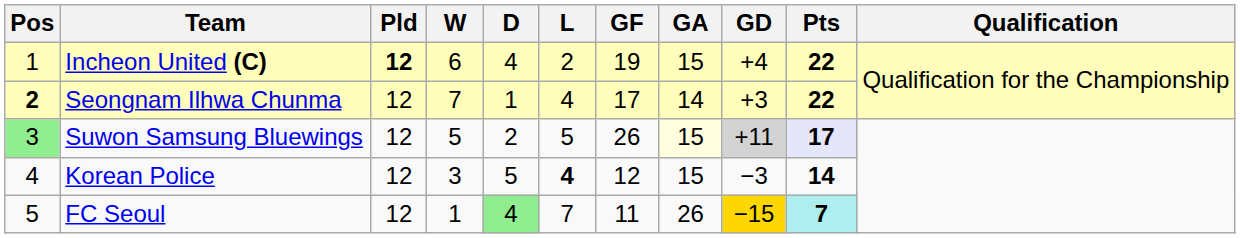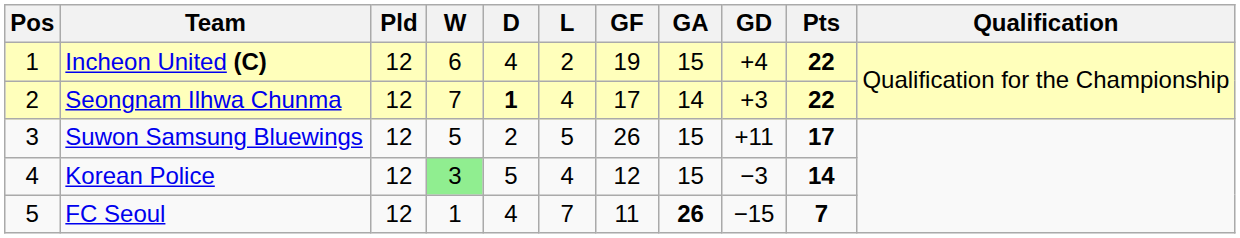(399, 61) bold -> (399, 61) normal
(32, 99) bold -> (32, 99) normal
(511, 99) normal -> (511, 99) bold
(32, 137) lightgreen background -> (32, 137) no background
(690, 137) lightyellow background -> (690, 137) no background
(754, 137) lightgrey background -> (754, 137) no background
(821, 137) lavender background -> (821, 137) no background
(455, 175) no background -> (455, 175) lightgreen background
(567, 175) bold -> (567, 175) normal
(511, 213) lightgreen background -> (511, 213) no background
(690, 213) normal -> (690, 213) bold
(754, 213) gold background -> (754, 213) no background
(821, 213) paleturquoise background -> (821, 213) no background
